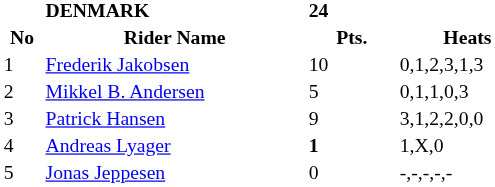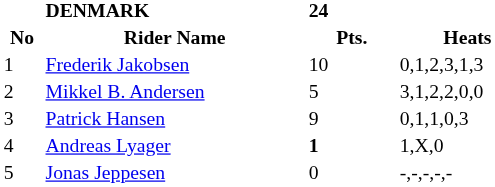(434, 91) 0,1,1,0,3 -> (442, 91) 3,1,2,2,0,0
(442, 118) 3,1,2,2,0,0 -> (434, 118) 0,1,1,0,3
